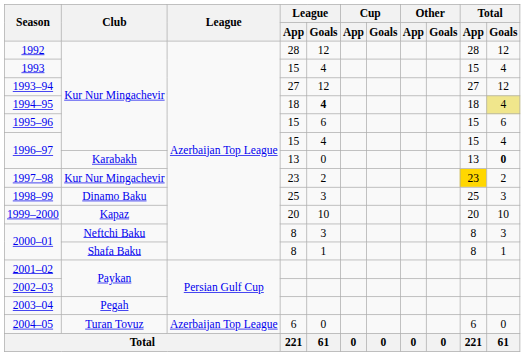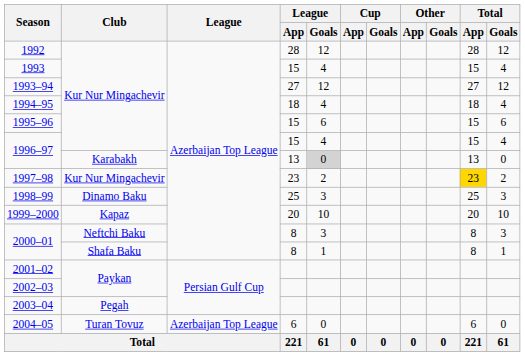(324, 104) bold -> (324, 104) normal
(503, 104) khaki background -> (503, 104) no background
(324, 159) no background -> (324, 159) lightgrey background
(503, 159) bold -> (503, 159) normal
